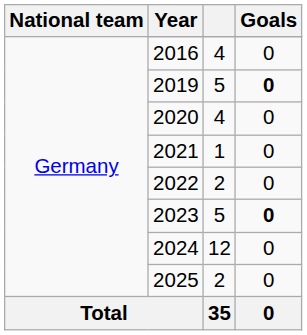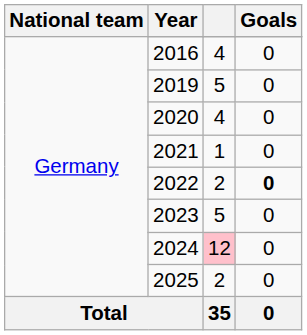(269, 85) bold -> (269, 85) normal
(269, 183) normal -> (269, 183) bold
(269, 215) bold -> (269, 215) normal
(219, 248) no background -> (219, 248) pink background
